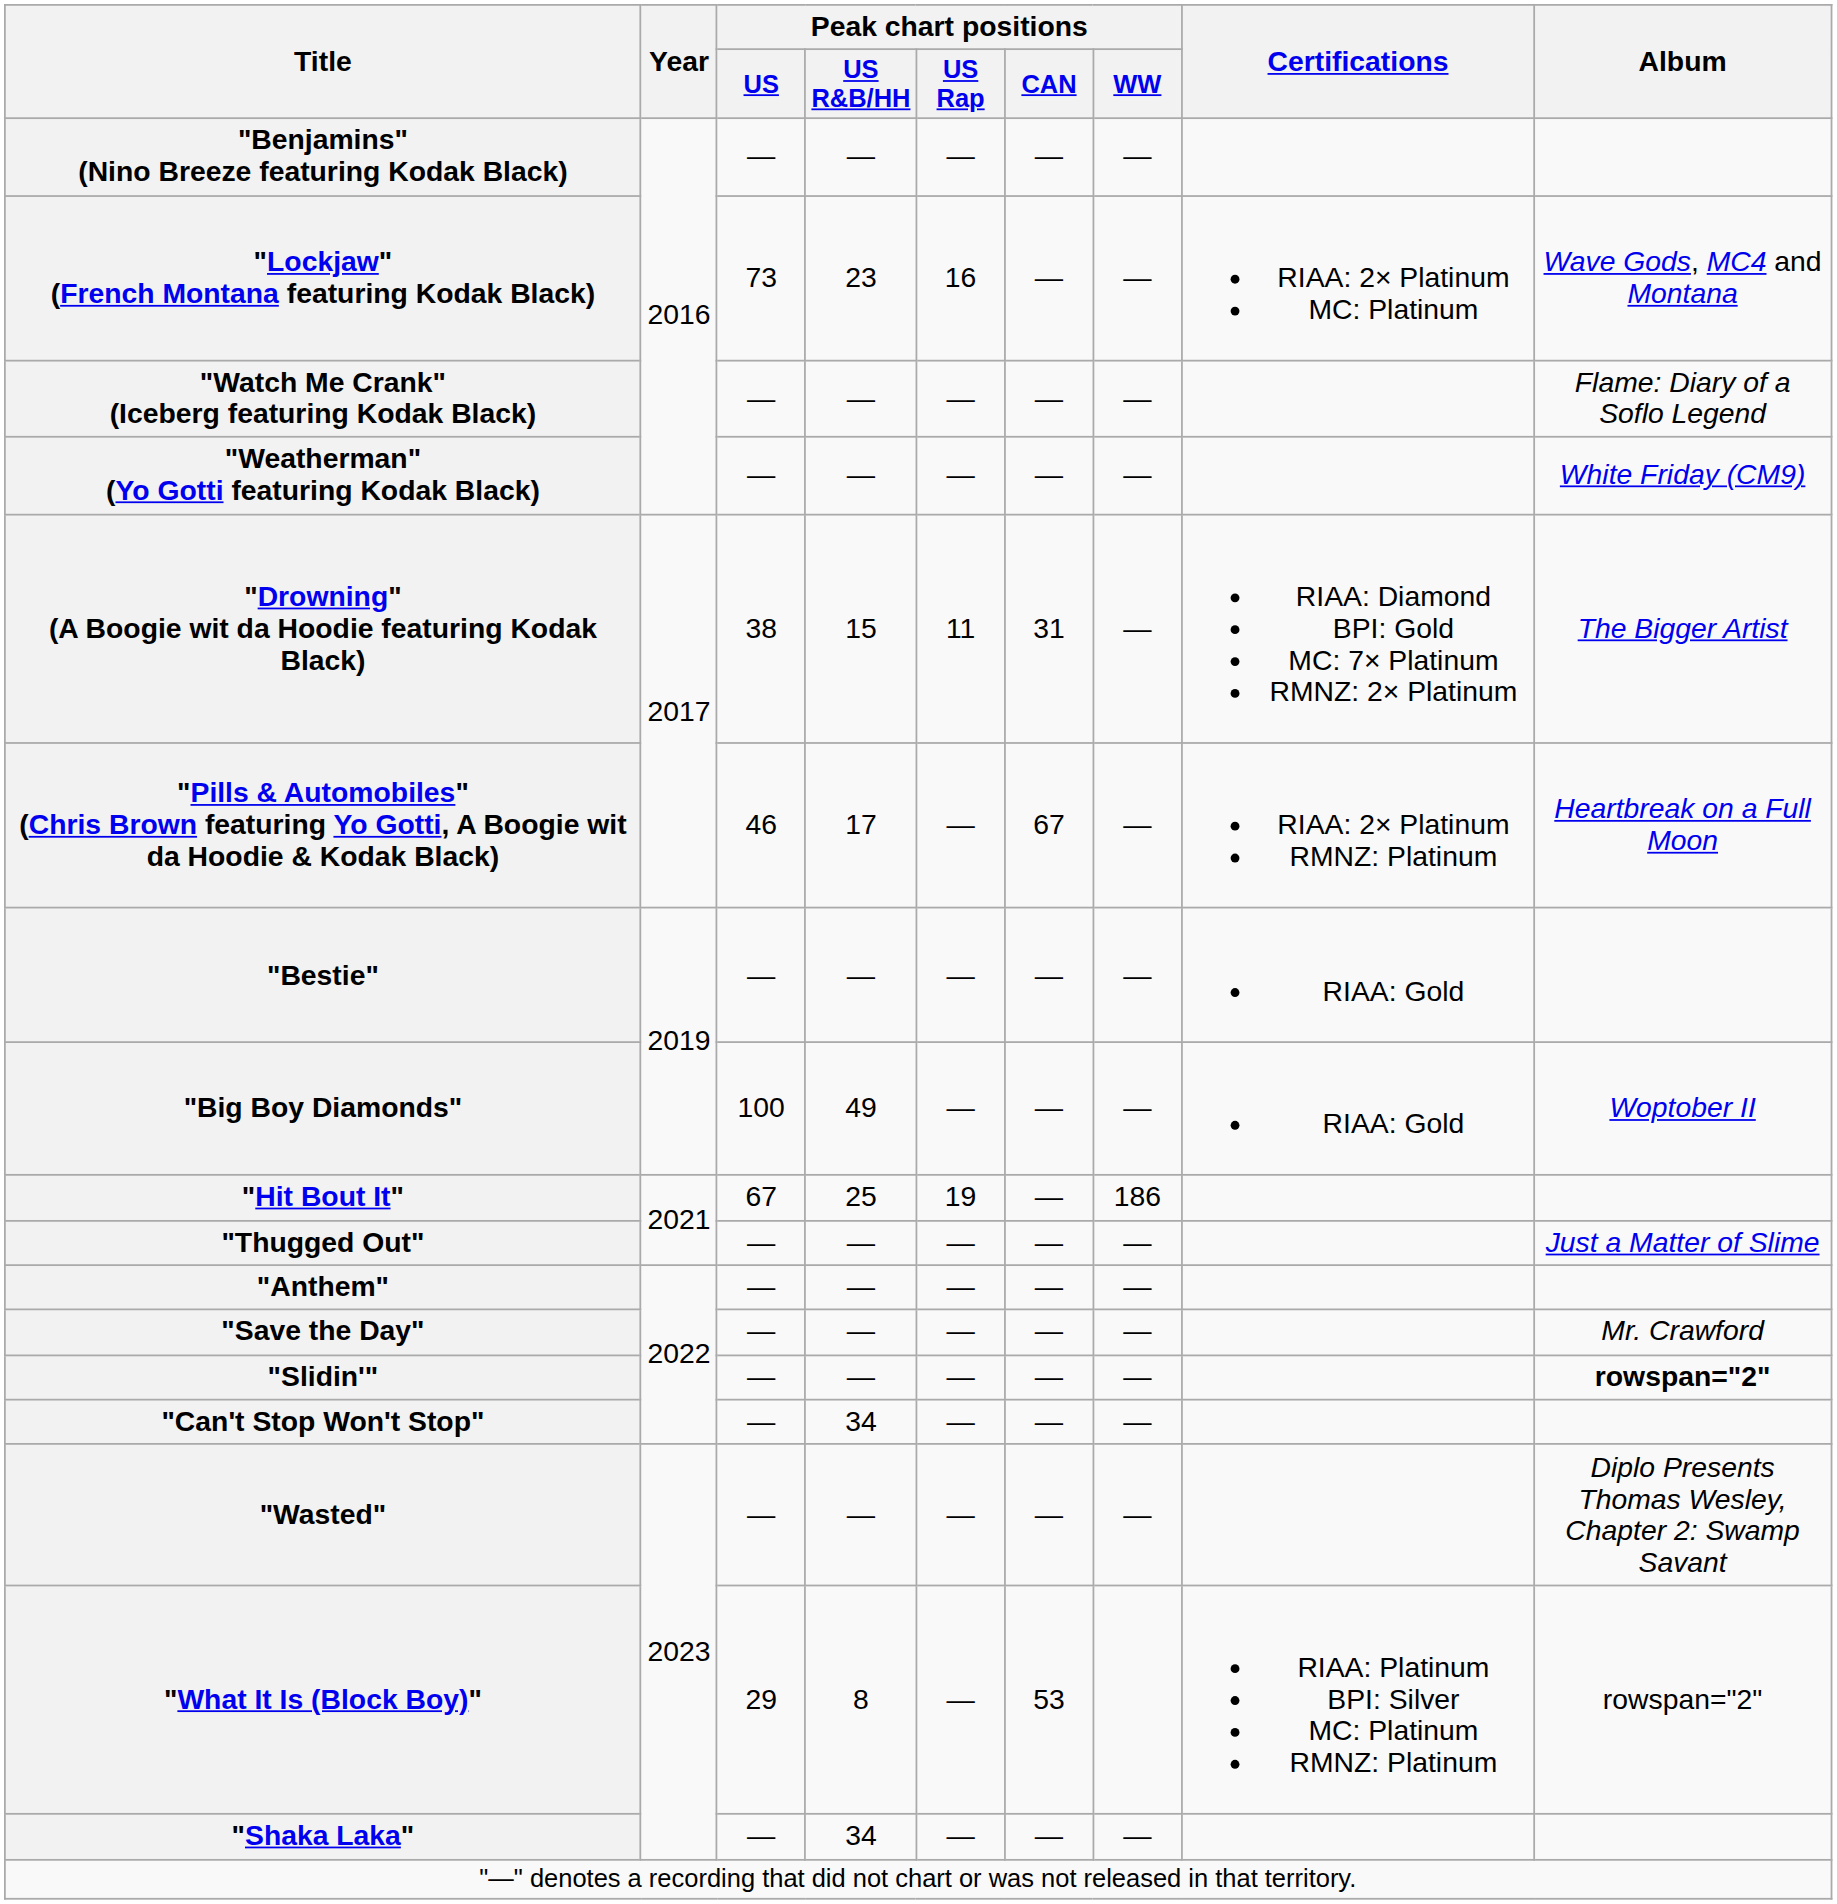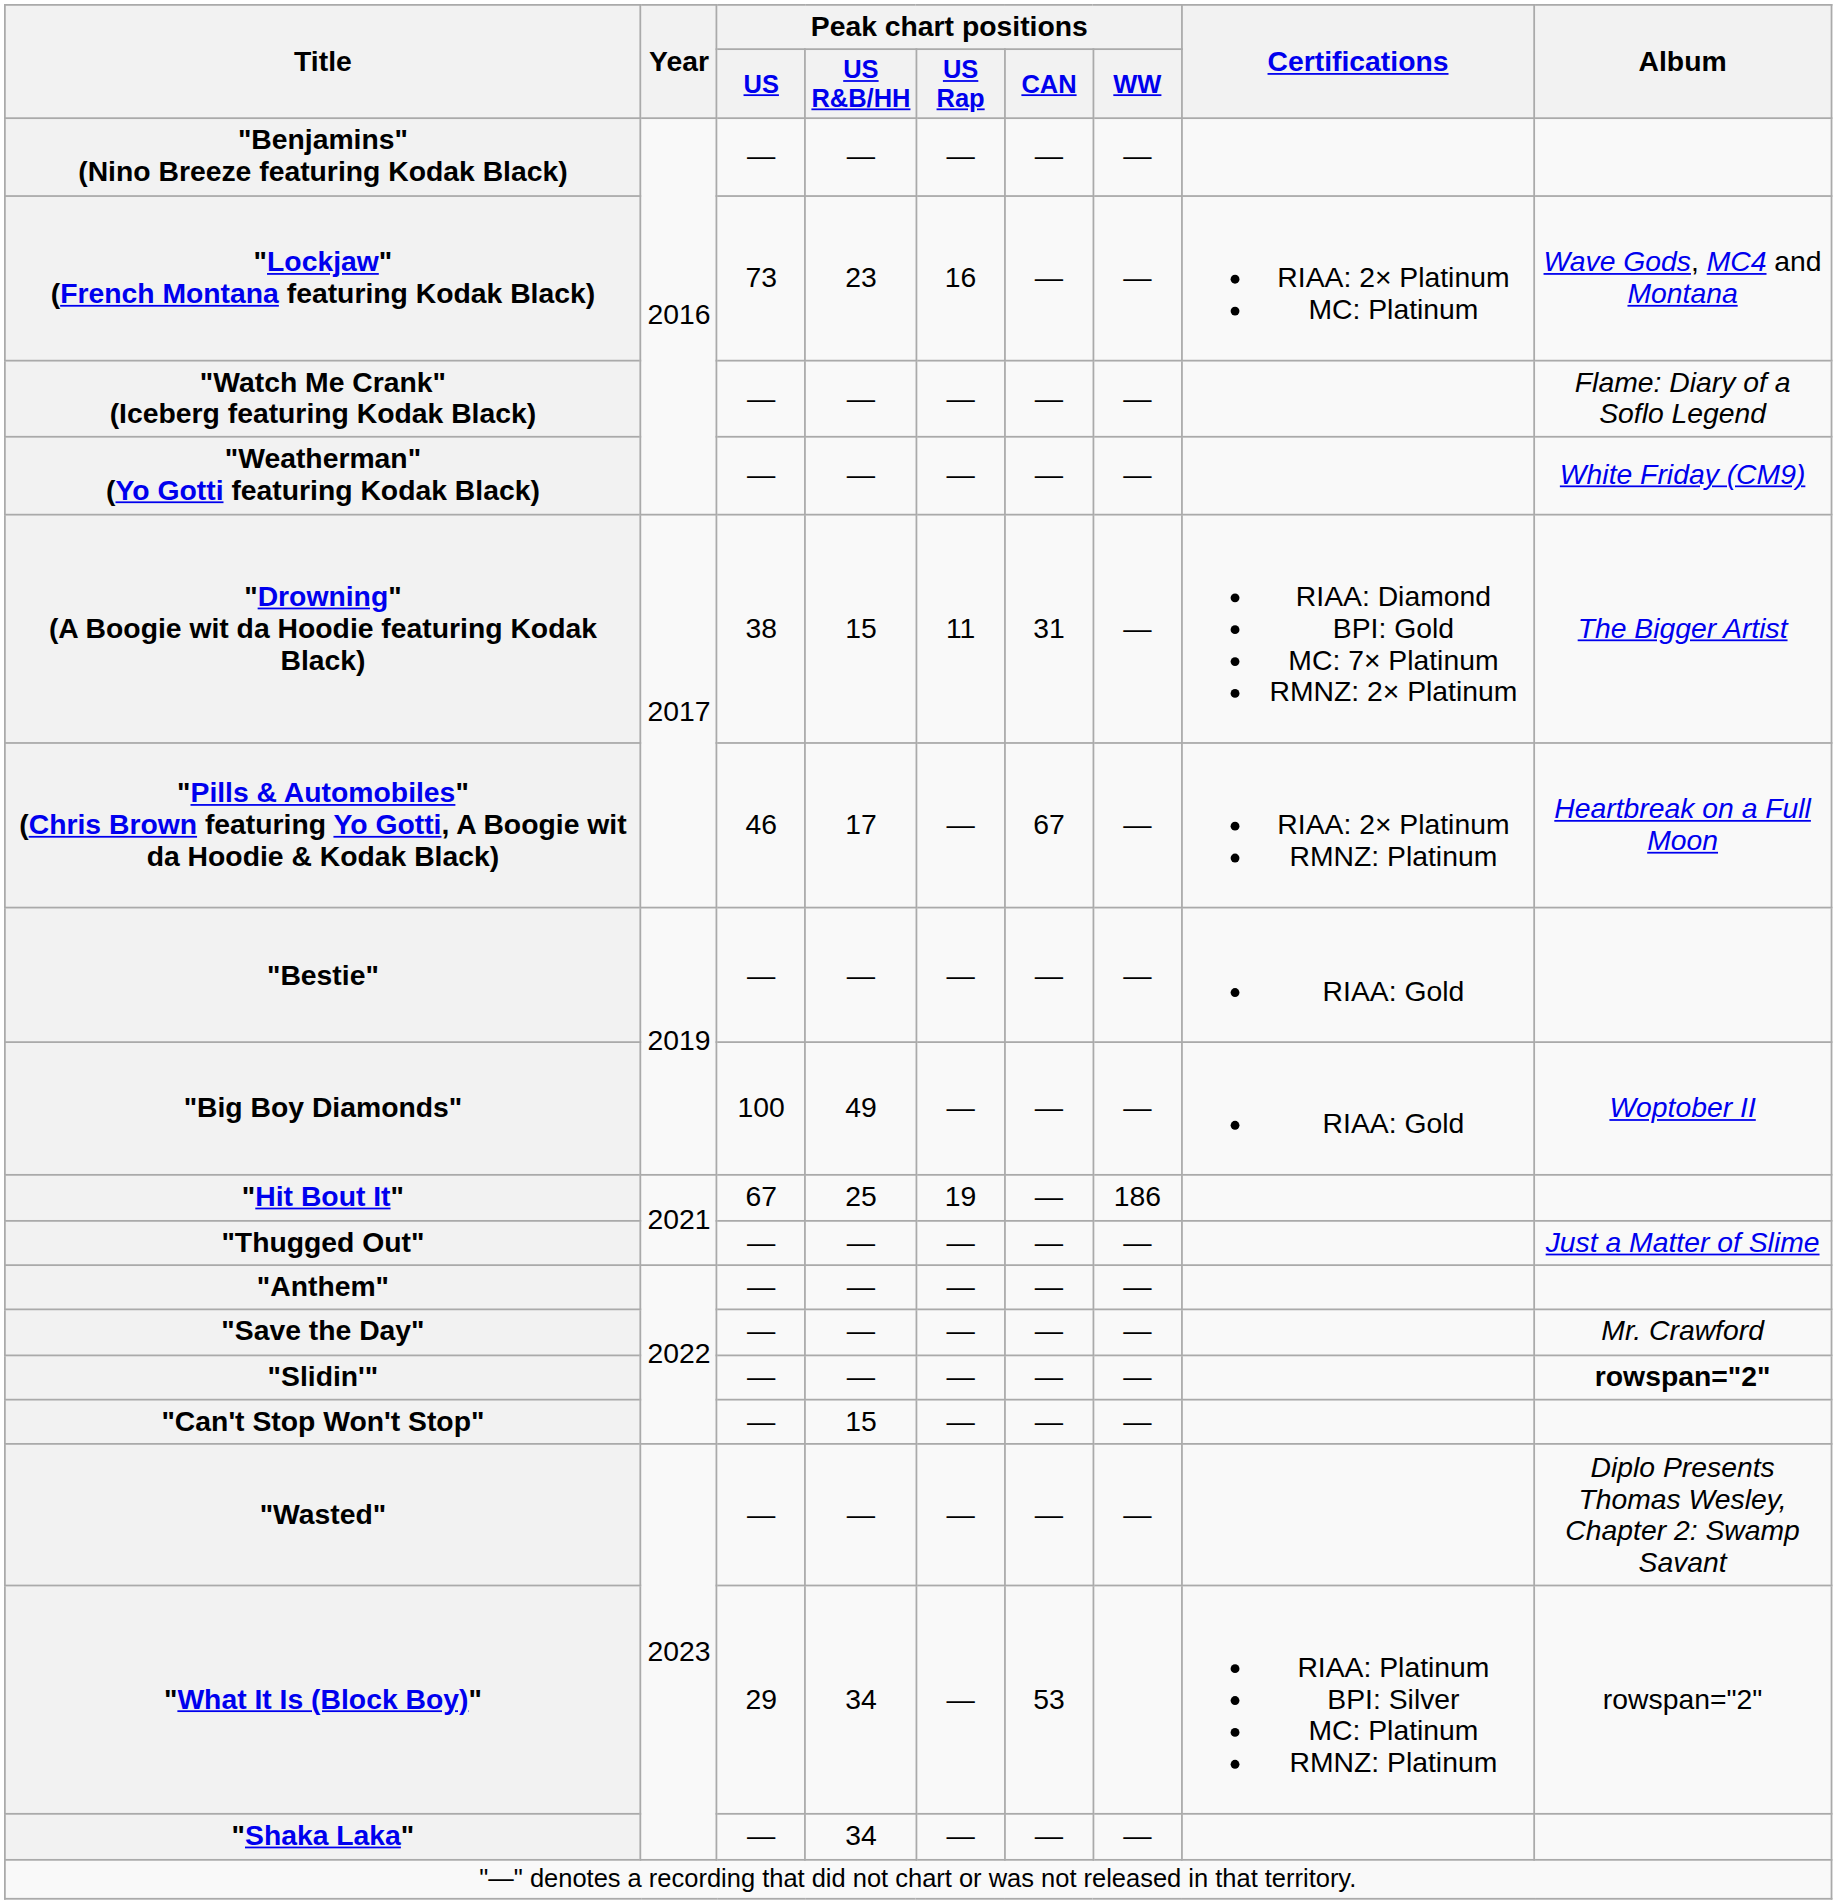(861, 1421) 34 -> (861, 1421) 15
(861, 1699) 8 -> (861, 1699) 34
